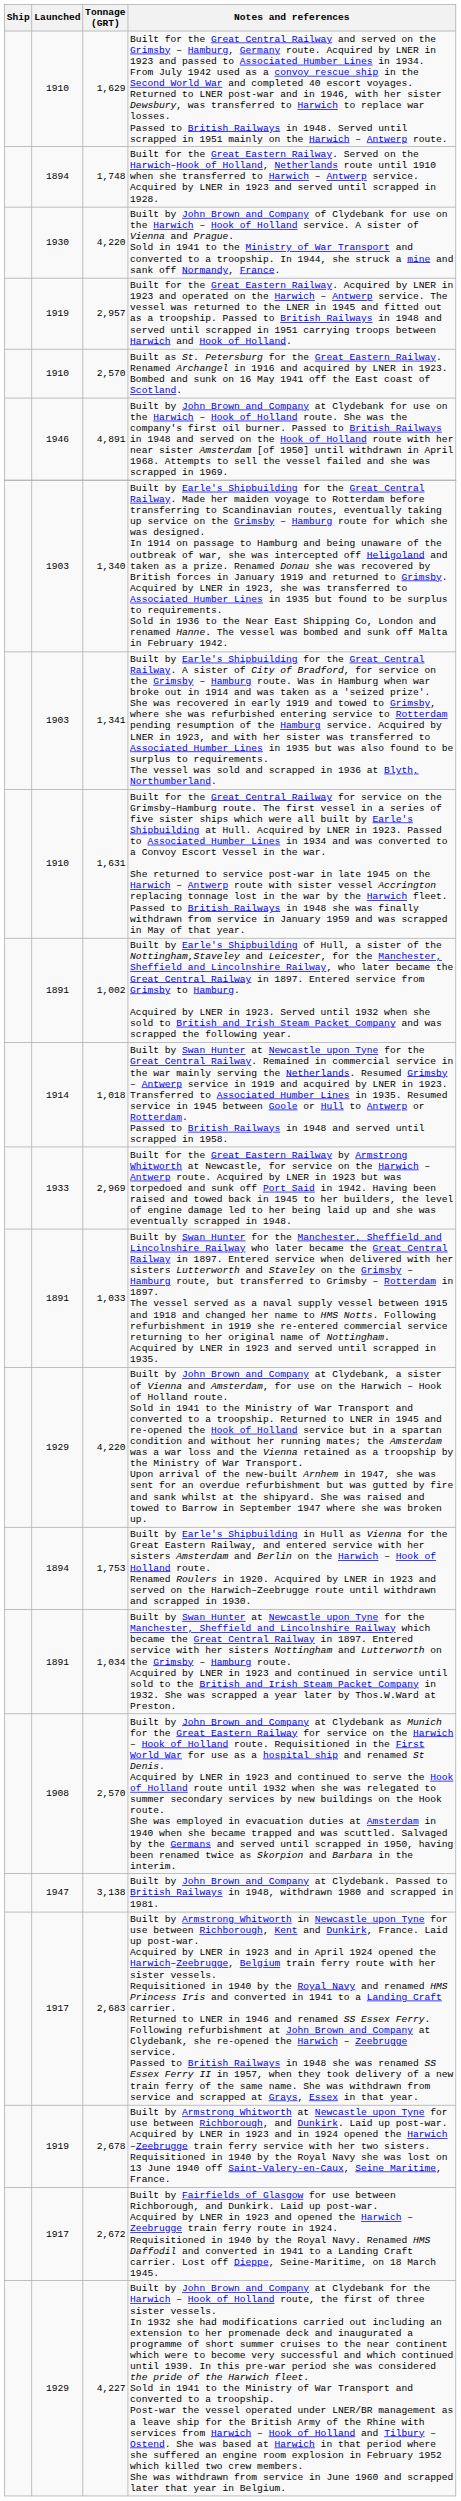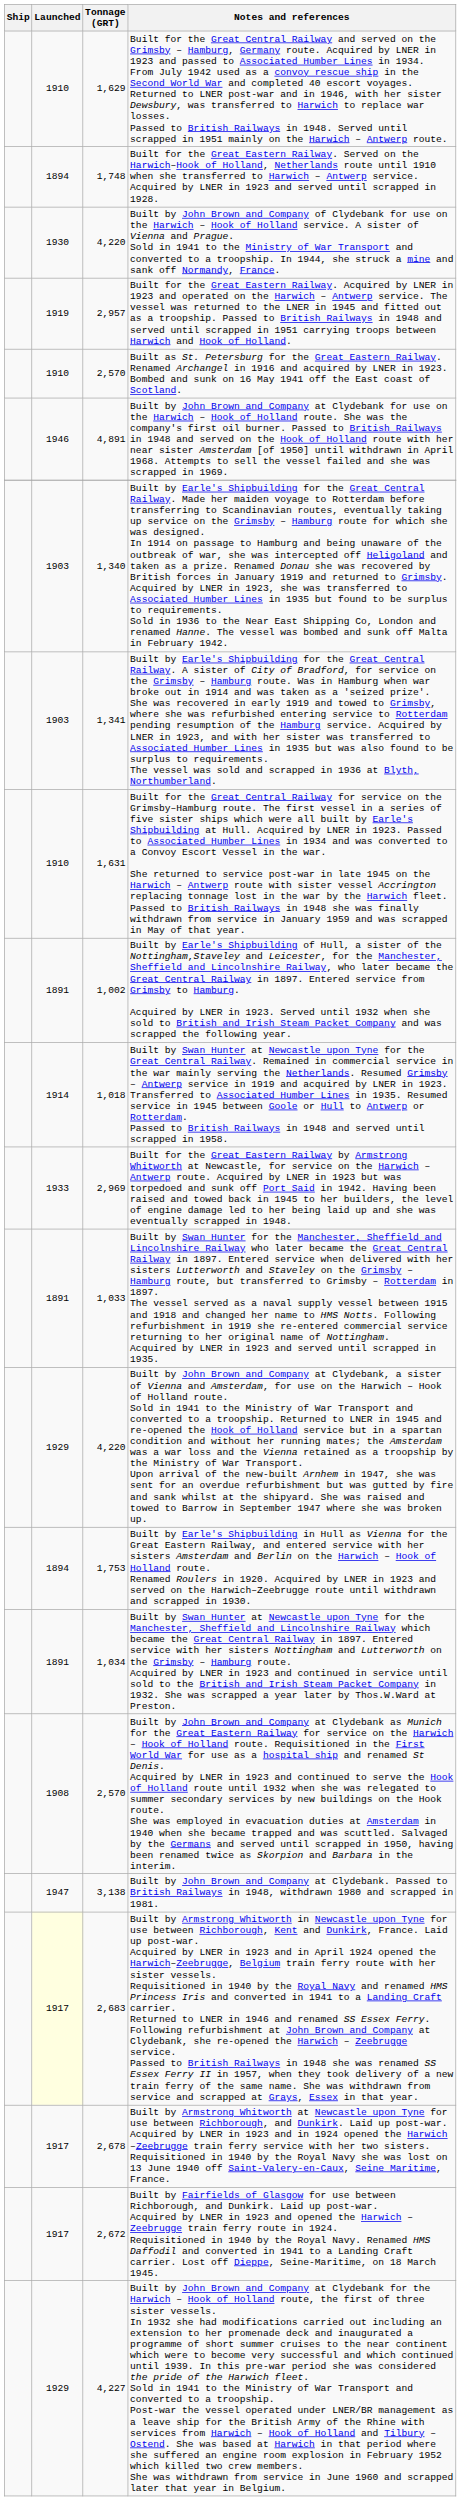(57, 2008) no background -> (57, 2008) lightyellow background
(57, 2146) 1919 -> (57, 2146) 1917
